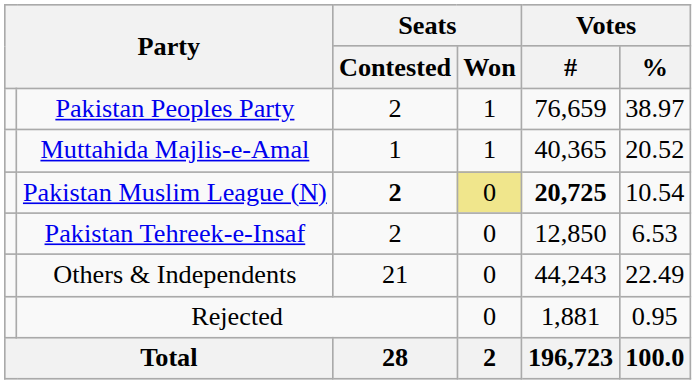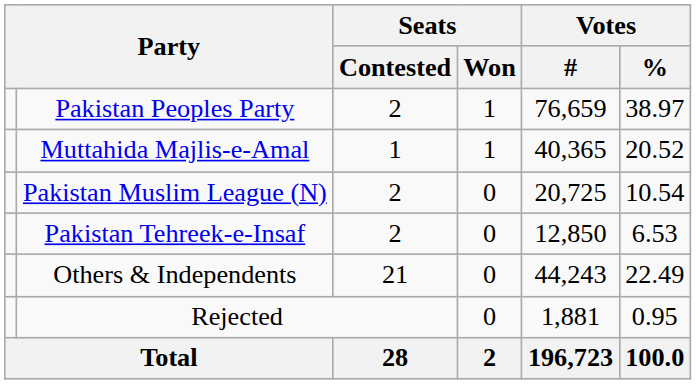(395, 191) bold -> (395, 191) normal
(490, 191) khaki background -> (490, 191) no background
(571, 191) bold -> (571, 191) normal
